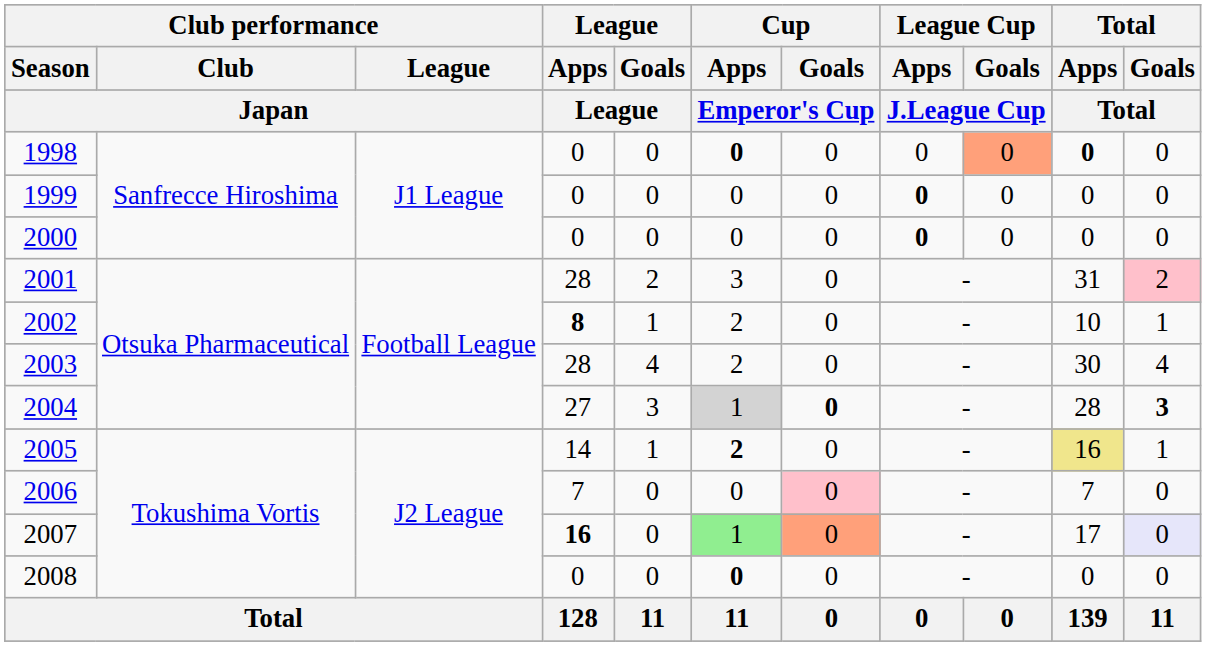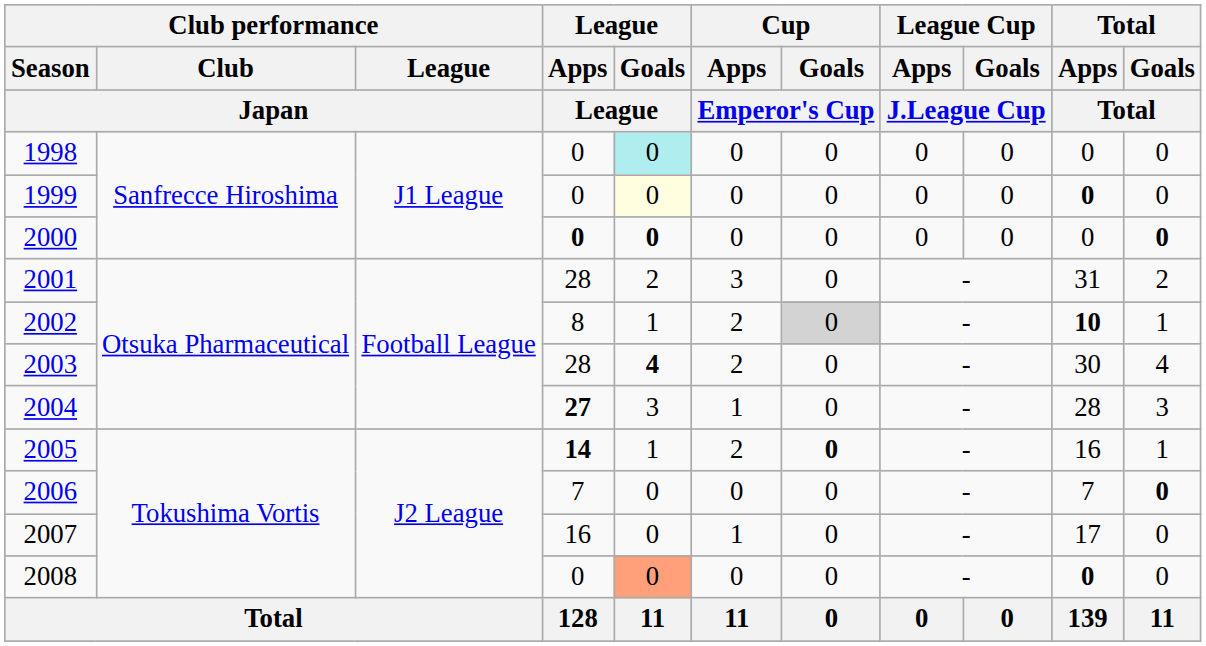(653, 152) no background -> (653, 152) paleturquoise background
(737, 152) bold -> (737, 152) normal
(1007, 152) lightsalmon background -> (1007, 152) no background
(1088, 152) bold -> (1088, 152) normal
(653, 195) no background -> (653, 195) lightyellow background
(922, 195) bold -> (922, 195) normal
(1088, 195) normal -> (1088, 195) bold
(578, 237) normal -> (578, 237) bold
(653, 237) normal -> (653, 237) bold
(922, 237) bold -> (922, 237) normal
(1162, 237) normal -> (1162, 237) bold
(1162, 279) pink background -> (1162, 279) no background
(578, 322) bold -> (578, 322) normal
(831, 322) no background -> (831, 322) lightgrey background
(1088, 322) normal -> (1088, 322) bold
(653, 364) normal -> (653, 364) bold
(578, 407) normal -> (578, 407) bold
(737, 407) lightgrey background -> (737, 407) no background
(831, 407) bold -> (831, 407) normal
(1162, 407) bold -> (1162, 407) normal
(578, 449) normal -> (578, 449) bold
(737, 449) bold -> (737, 449) normal
(831, 449) normal -> (831, 449) bold
(1088, 449) khaki background -> (1088, 449) no background
(831, 491) pink background -> (831, 491) no background
(1162, 491) normal -> (1162, 491) bold
(578, 534) bold -> (578, 534) normal
(737, 534) lightgreen background -> (737, 534) no background
(831, 534) lightsalmon background -> (831, 534) no background
(1162, 534) lavender background -> (1162, 534) no background
(653, 576) no background -> (653, 576) lightsalmon background
(737, 576) bold -> (737, 576) normal
(1088, 576) normal -> (1088, 576) bold
